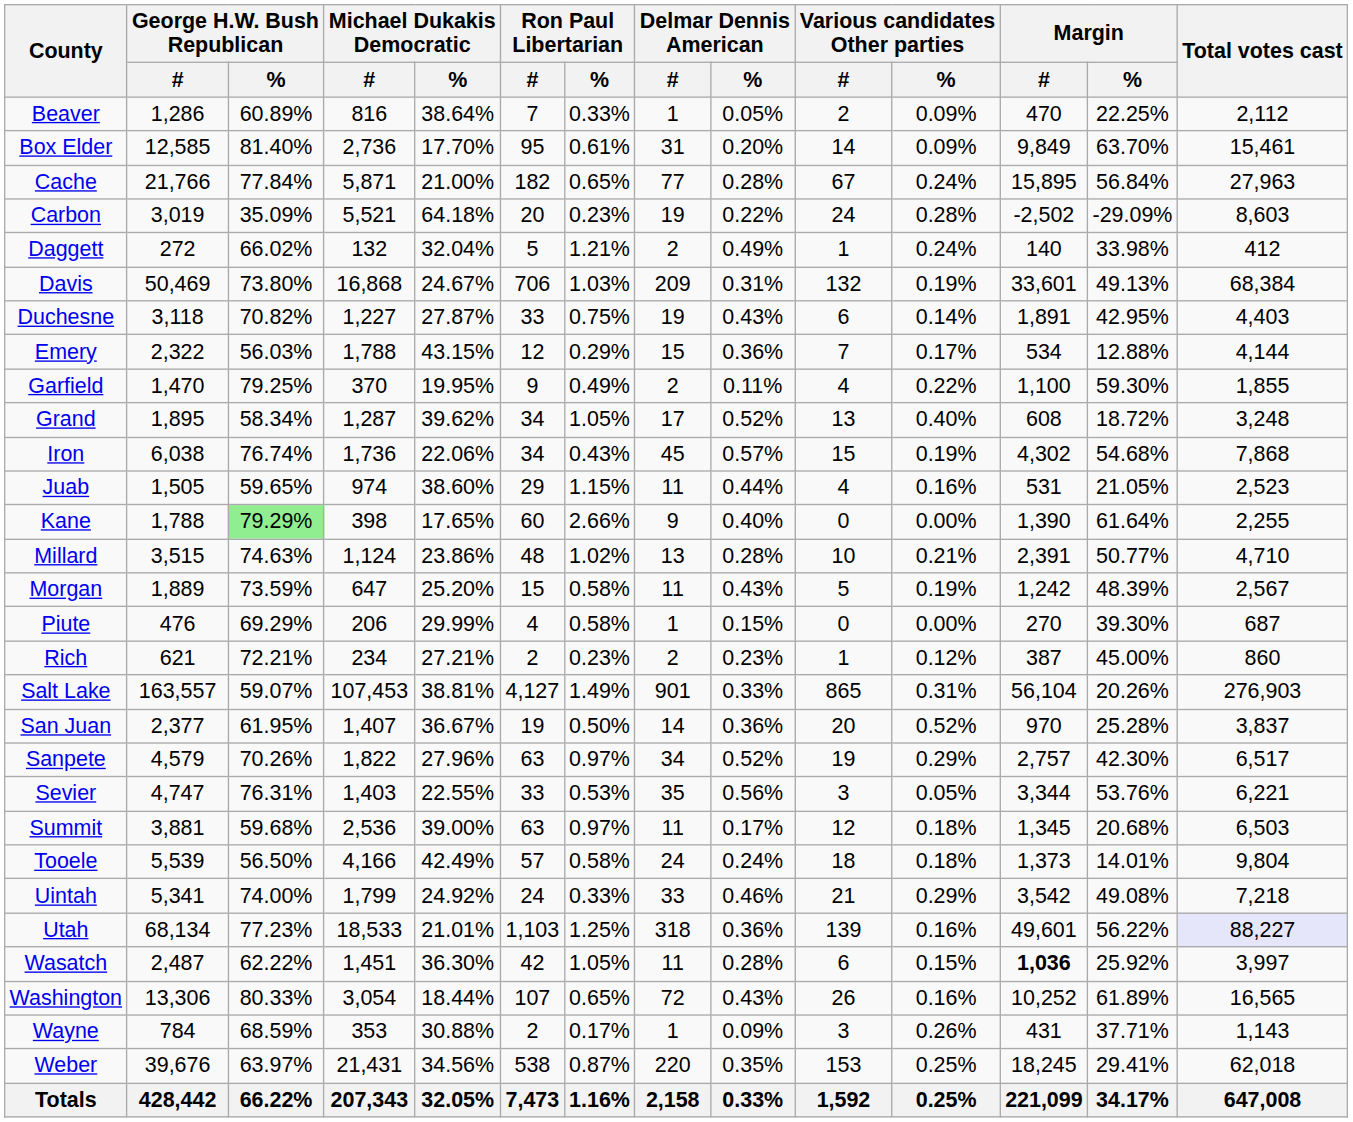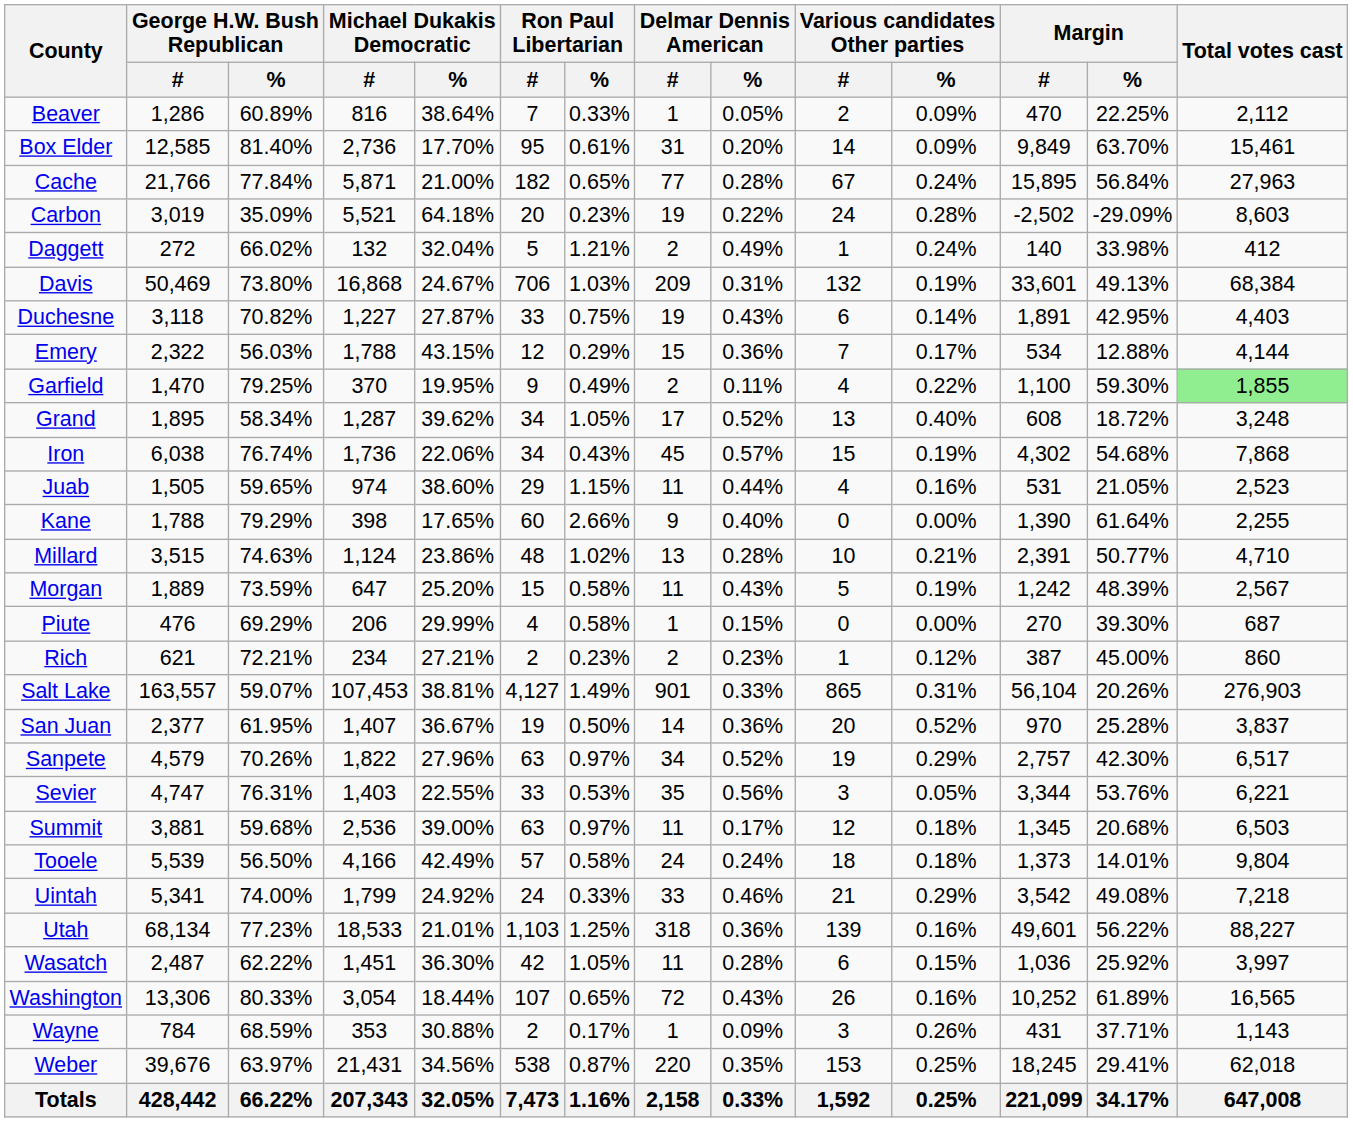(1262, 385) no background -> (1262, 385) lightgreen background
(276, 521) lightgreen background -> (276, 521) no background
(1262, 929) lavender background -> (1262, 929) no background
(1044, 963) bold -> (1044, 963) normal
